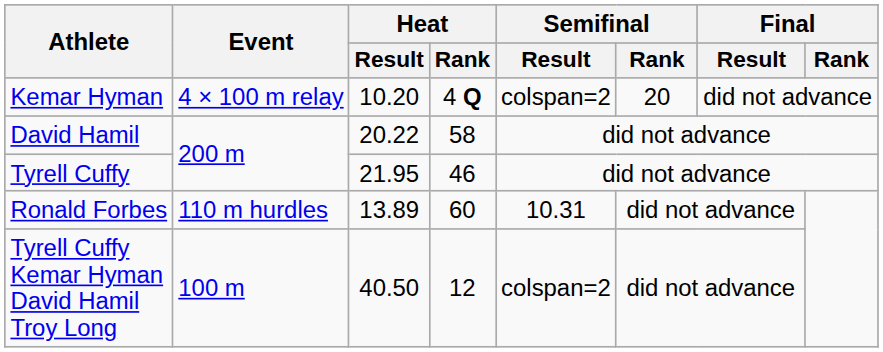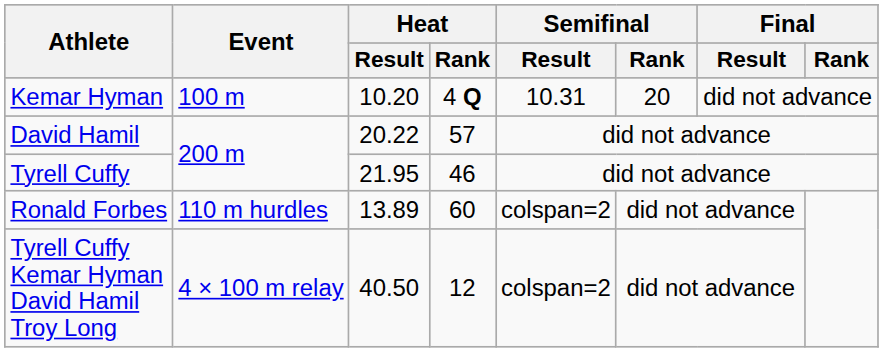(261, 98) 4 × 100 m relay -> (212, 98) 100 m
(556, 98) colspan=2 -> (556, 98) 10.31
(462, 135) 58 -> (462, 135) 57
(556, 211) 10.31 -> (556, 211) colspan=2
(212, 288) 100 m -> (261, 288) 4 × 100 m relay
